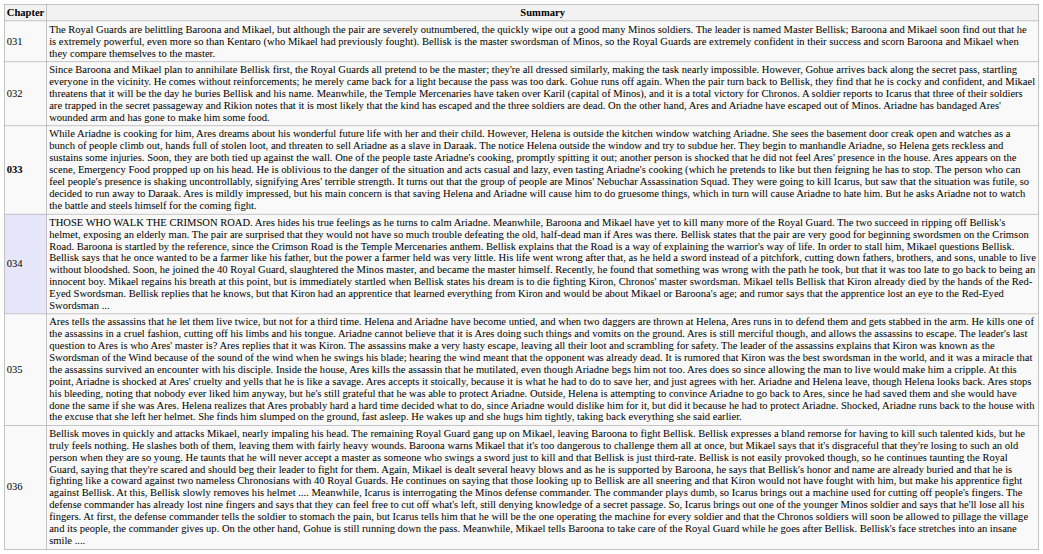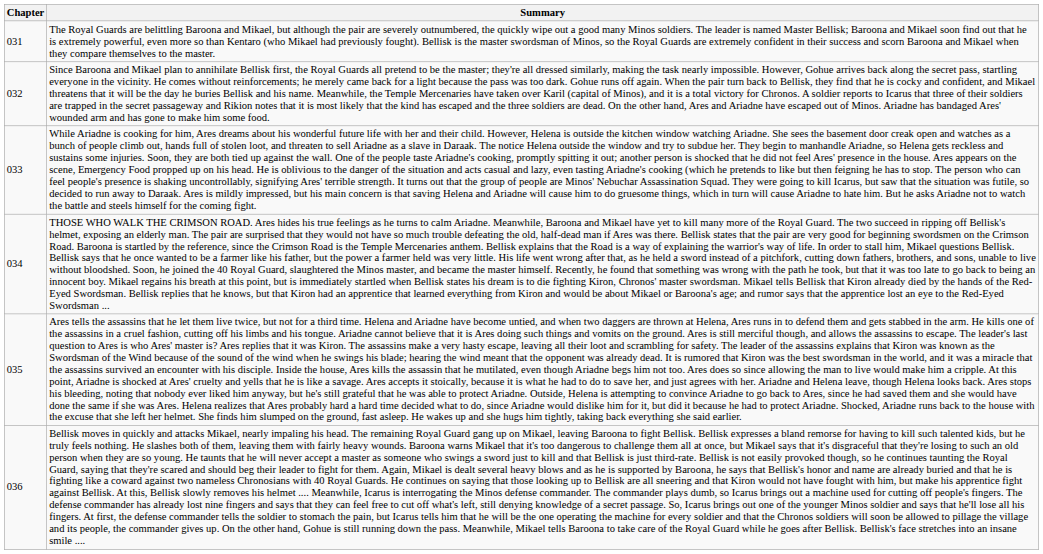(15, 170) bold -> (15, 170) normal
(15, 264) lavender background -> (15, 264) no background
